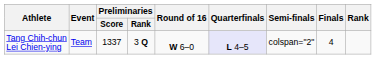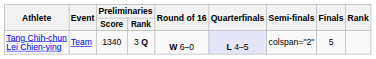(112, 43) 1337 -> (112, 43) 1340
(331, 43) 4 -> (331, 43) 5
